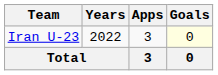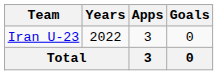(190, 37) lightyellow background -> (190, 37) no background
